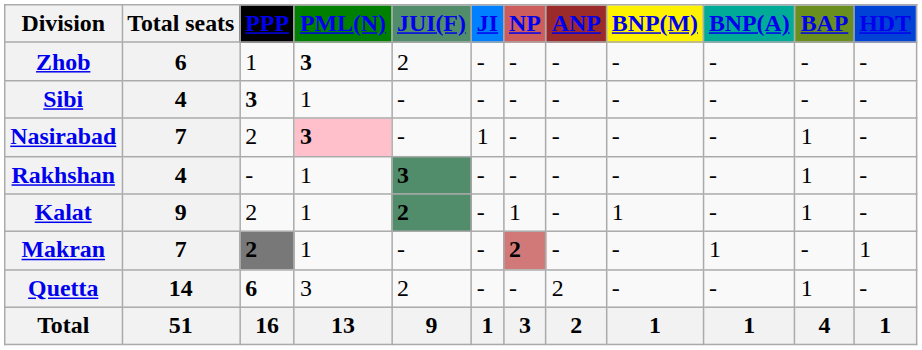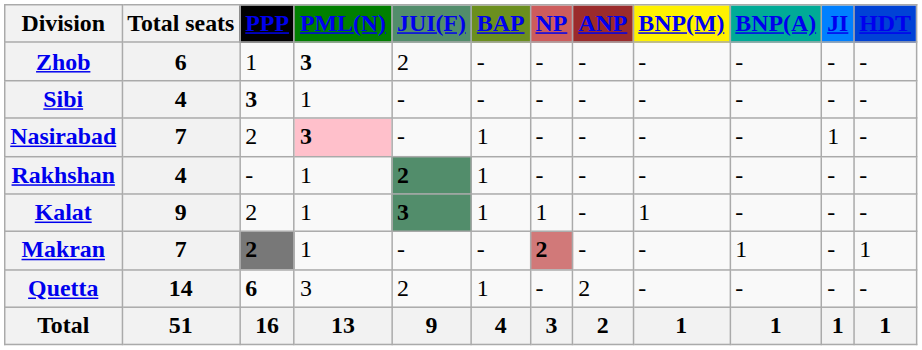columns swapped: (825, 23) <-> (487, 23)
(403, 174) 3 -> (403, 174) 2
(403, 212) 2 -> (403, 212) 3
